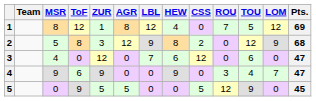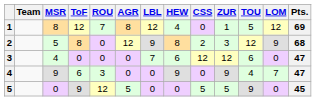columns swapped: (226, 12) <-> (102, 12)
